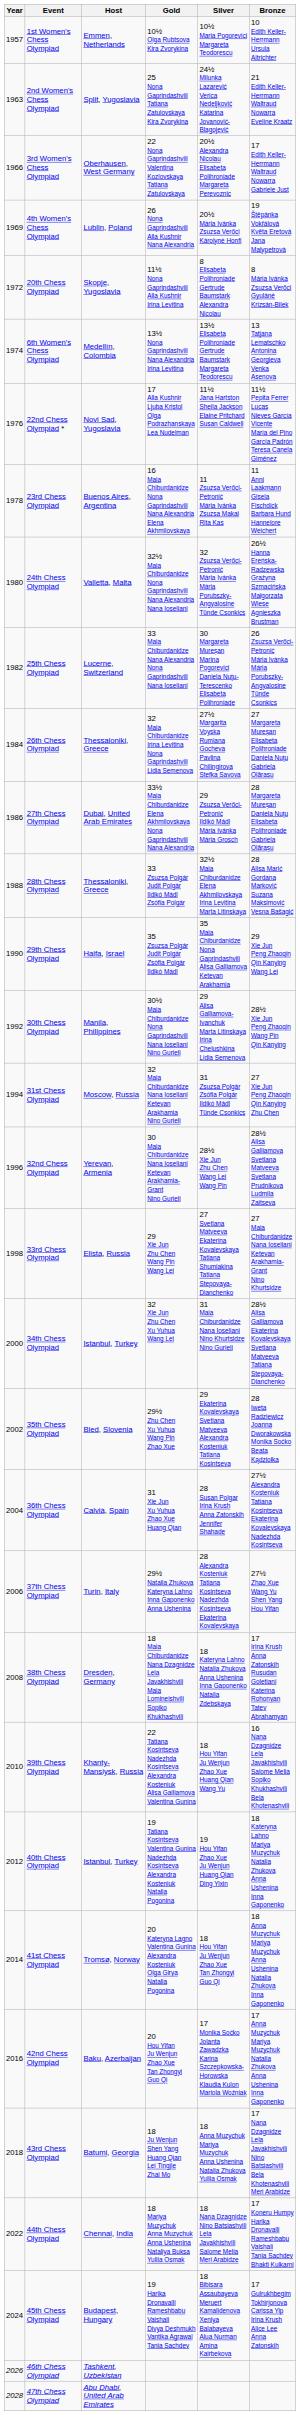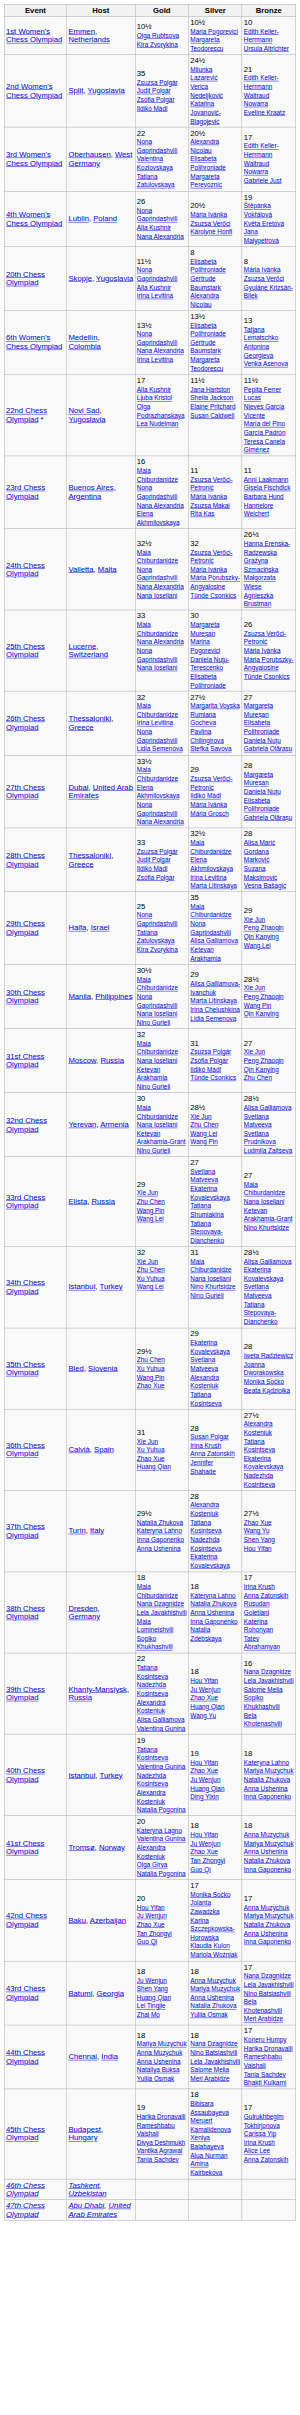- column: (15, 10)
(168, 99) 25 Nona Gaprindashvili Tatiana Zatulovskaya Kira Zvorykina -> (157, 91) 35 Zsuzsa Polgár Judit Polgár Zsófia Polgár Ildikó Mádl
(168, 954) 35 Zsuzsa Polgár Judit Polgár Zsófia Polgár Ildikó Mádl -> (157, 928) 25 Nona Gaprindashvili Tatiana Zatulovskaya Kira Zvorykina
